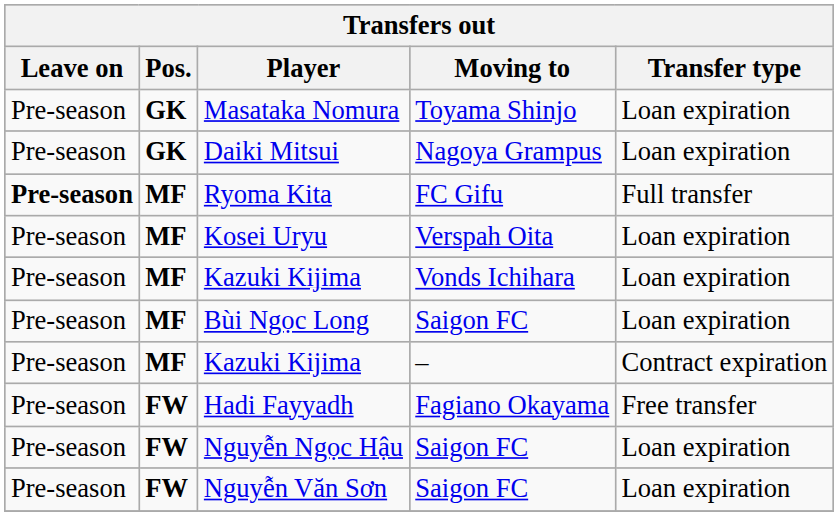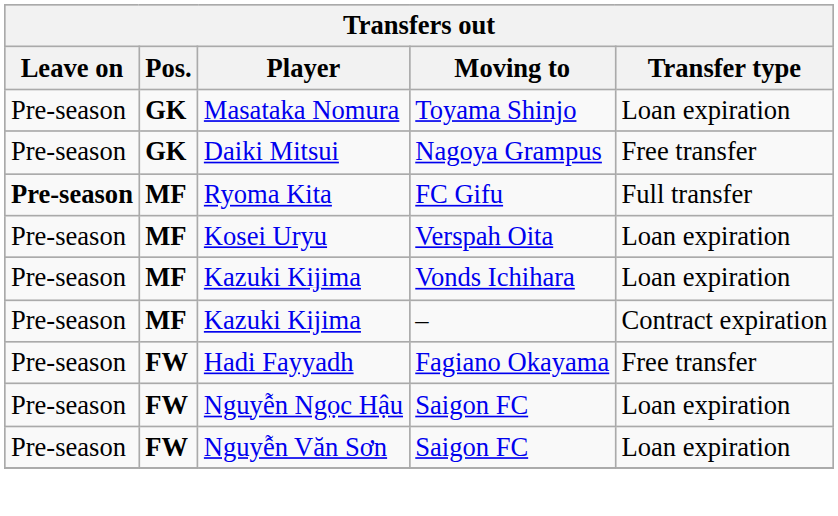(706, 151) Loan expiration -> (689, 151) Free transfer
- row: (286, 320)
